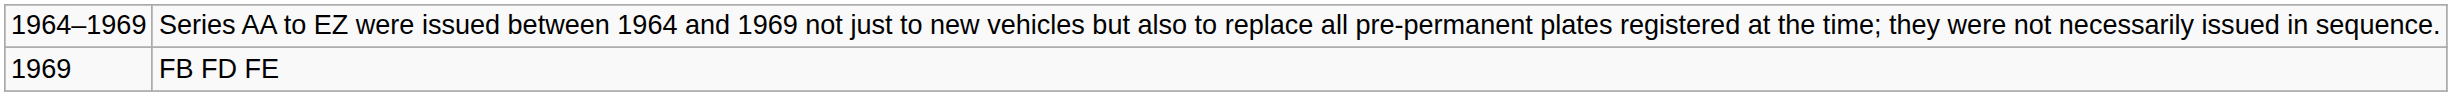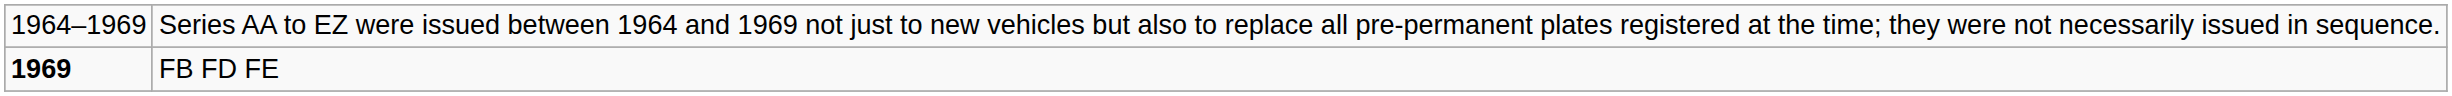(41, 68) normal -> (41, 68) bold
